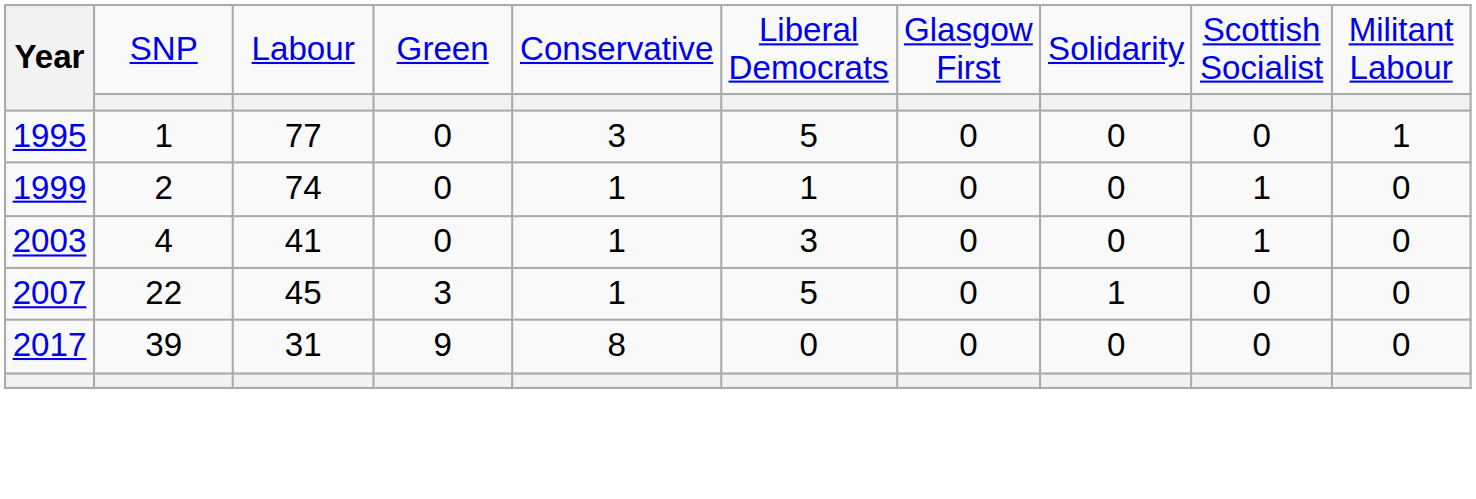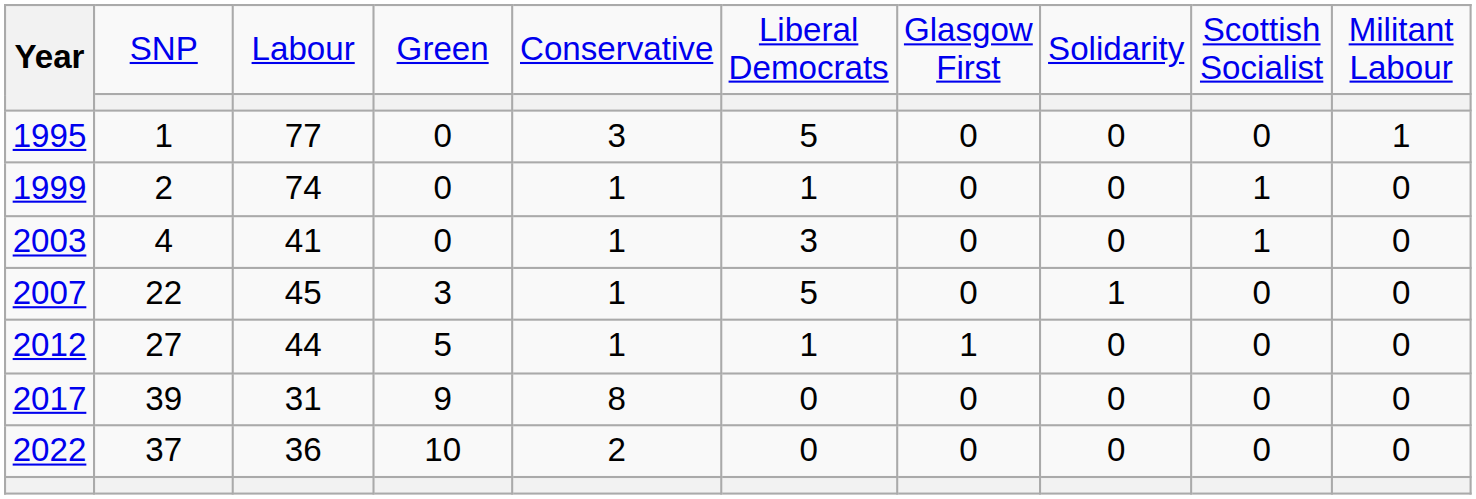+ row: (50, 345)
+ row: (50, 450)
